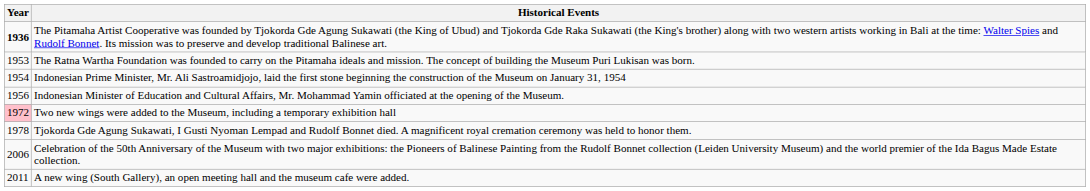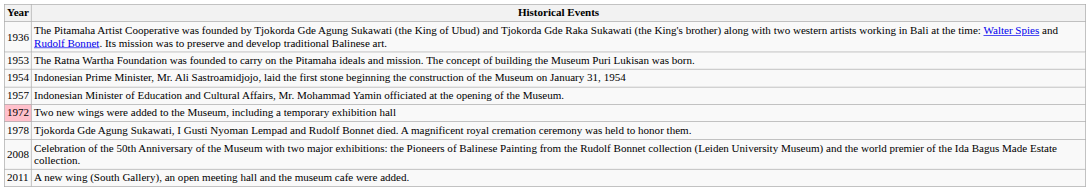(18, 36) bold -> (18, 36) normal
(18, 95) 1956 -> (18, 95) 1957
(18, 154) 2006 -> (18, 154) 2008
